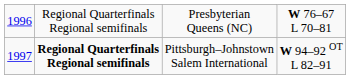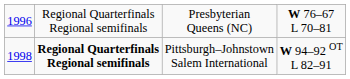(20, 56) 1997 -> (20, 56) 1998
